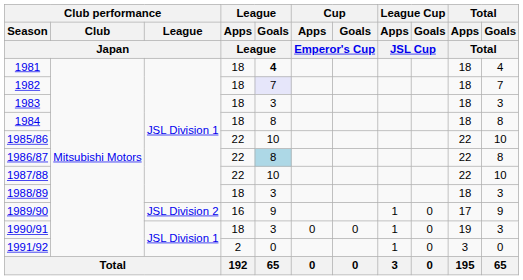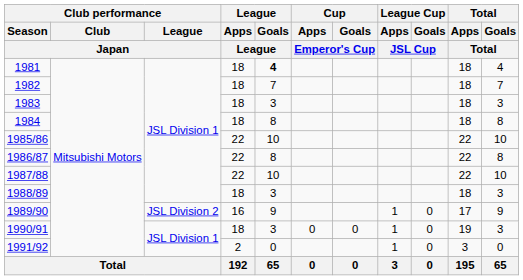(273, 85) lavender background -> (273, 85) no background
(273, 157) lightblue background -> (273, 157) no background
